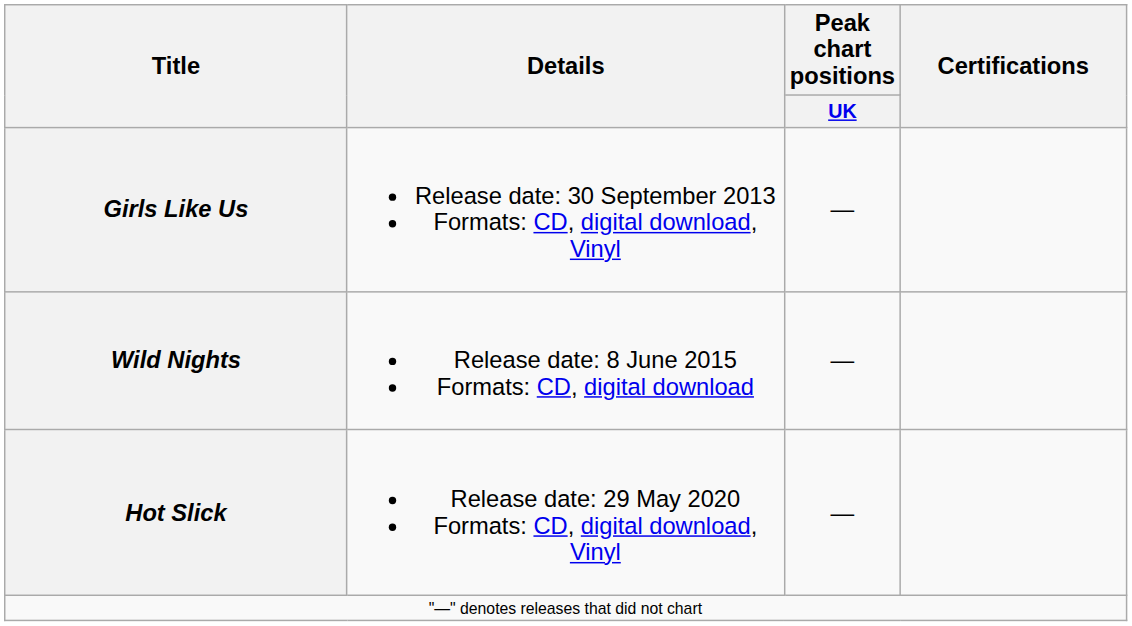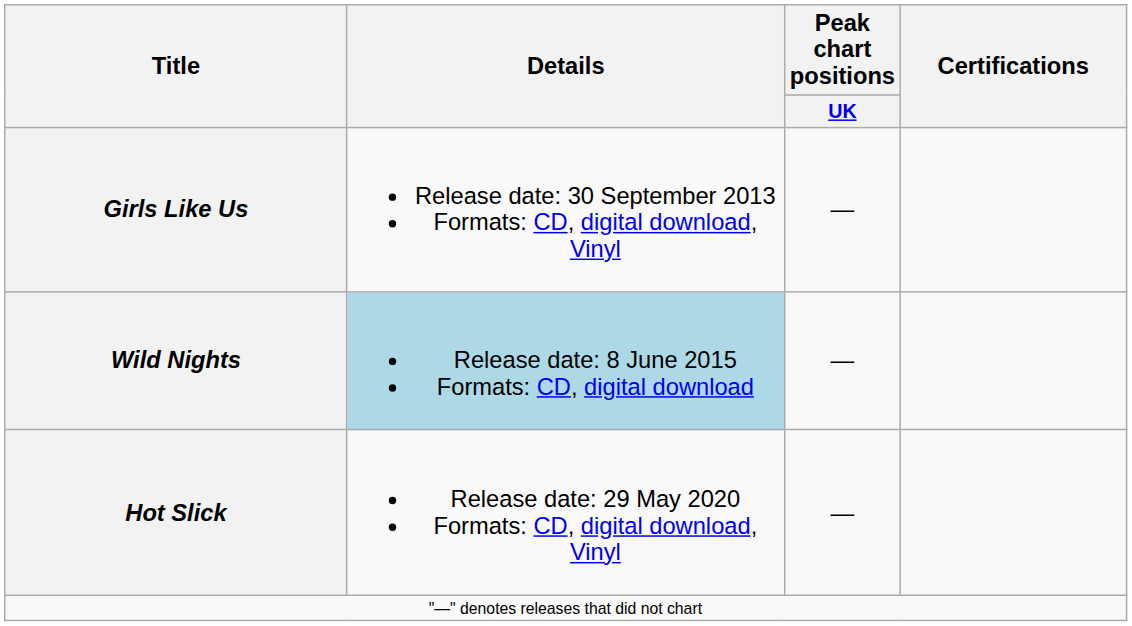(566, 374) no background -> (566, 374) lightblue background
